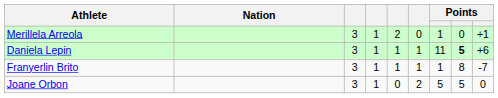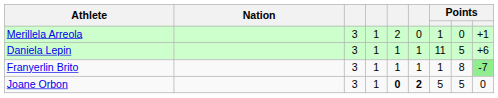(462, 51) bold -> (462, 51) normal
(483, 67) no background -> (483, 67) lightgreen background
(397, 84) normal -> (397, 84) bold
(419, 84) normal -> (419, 84) bold
